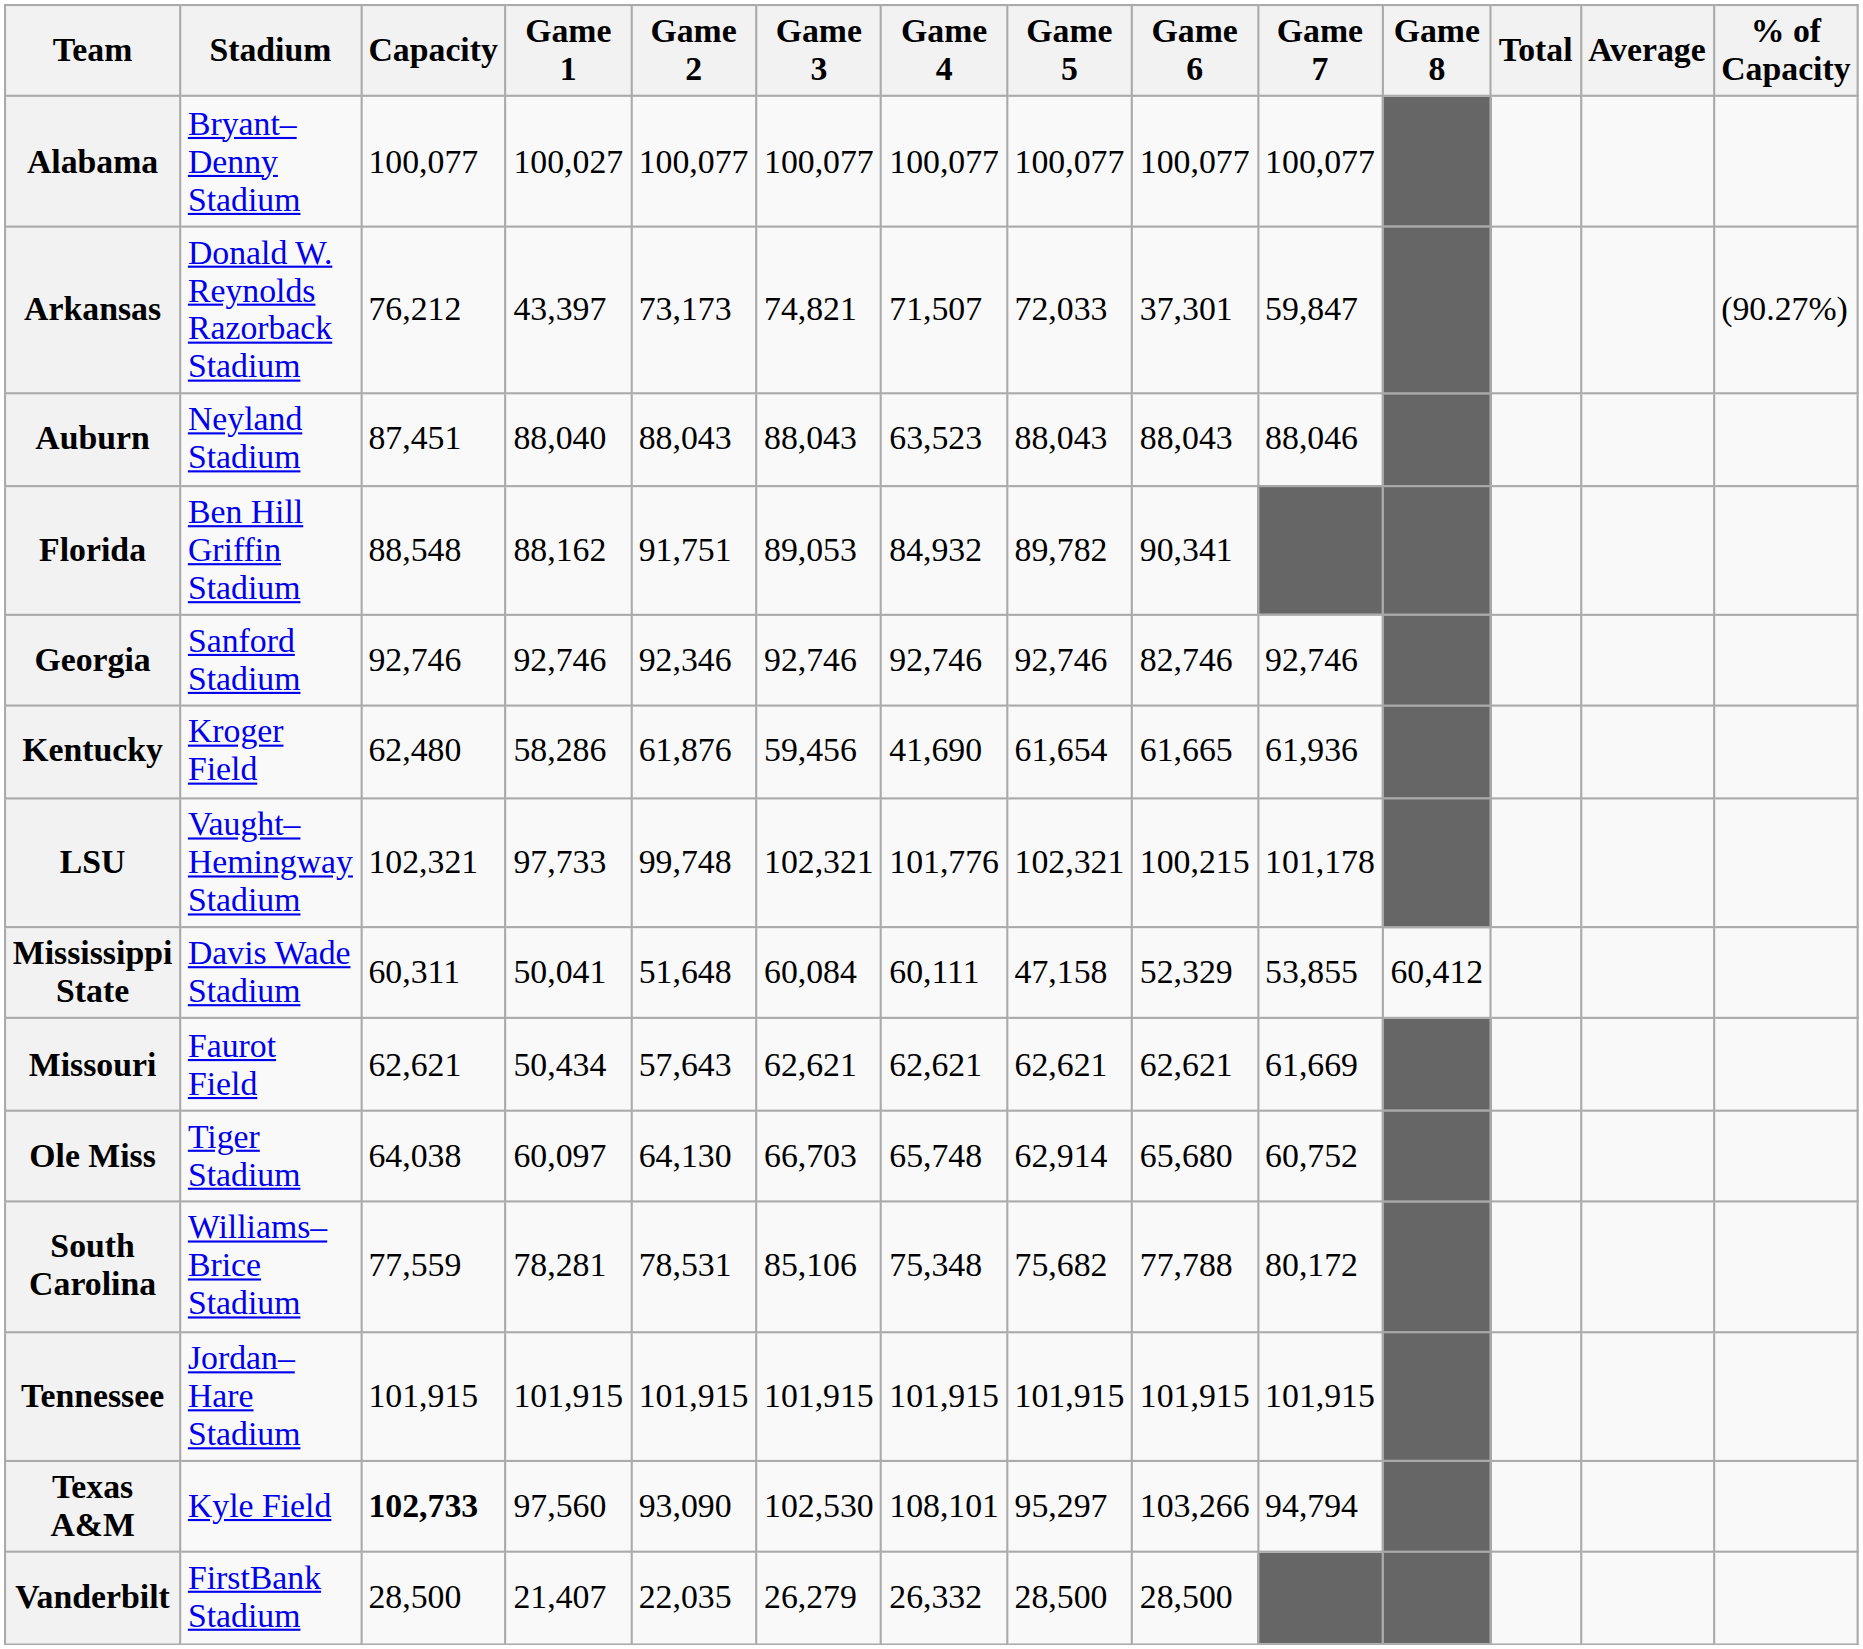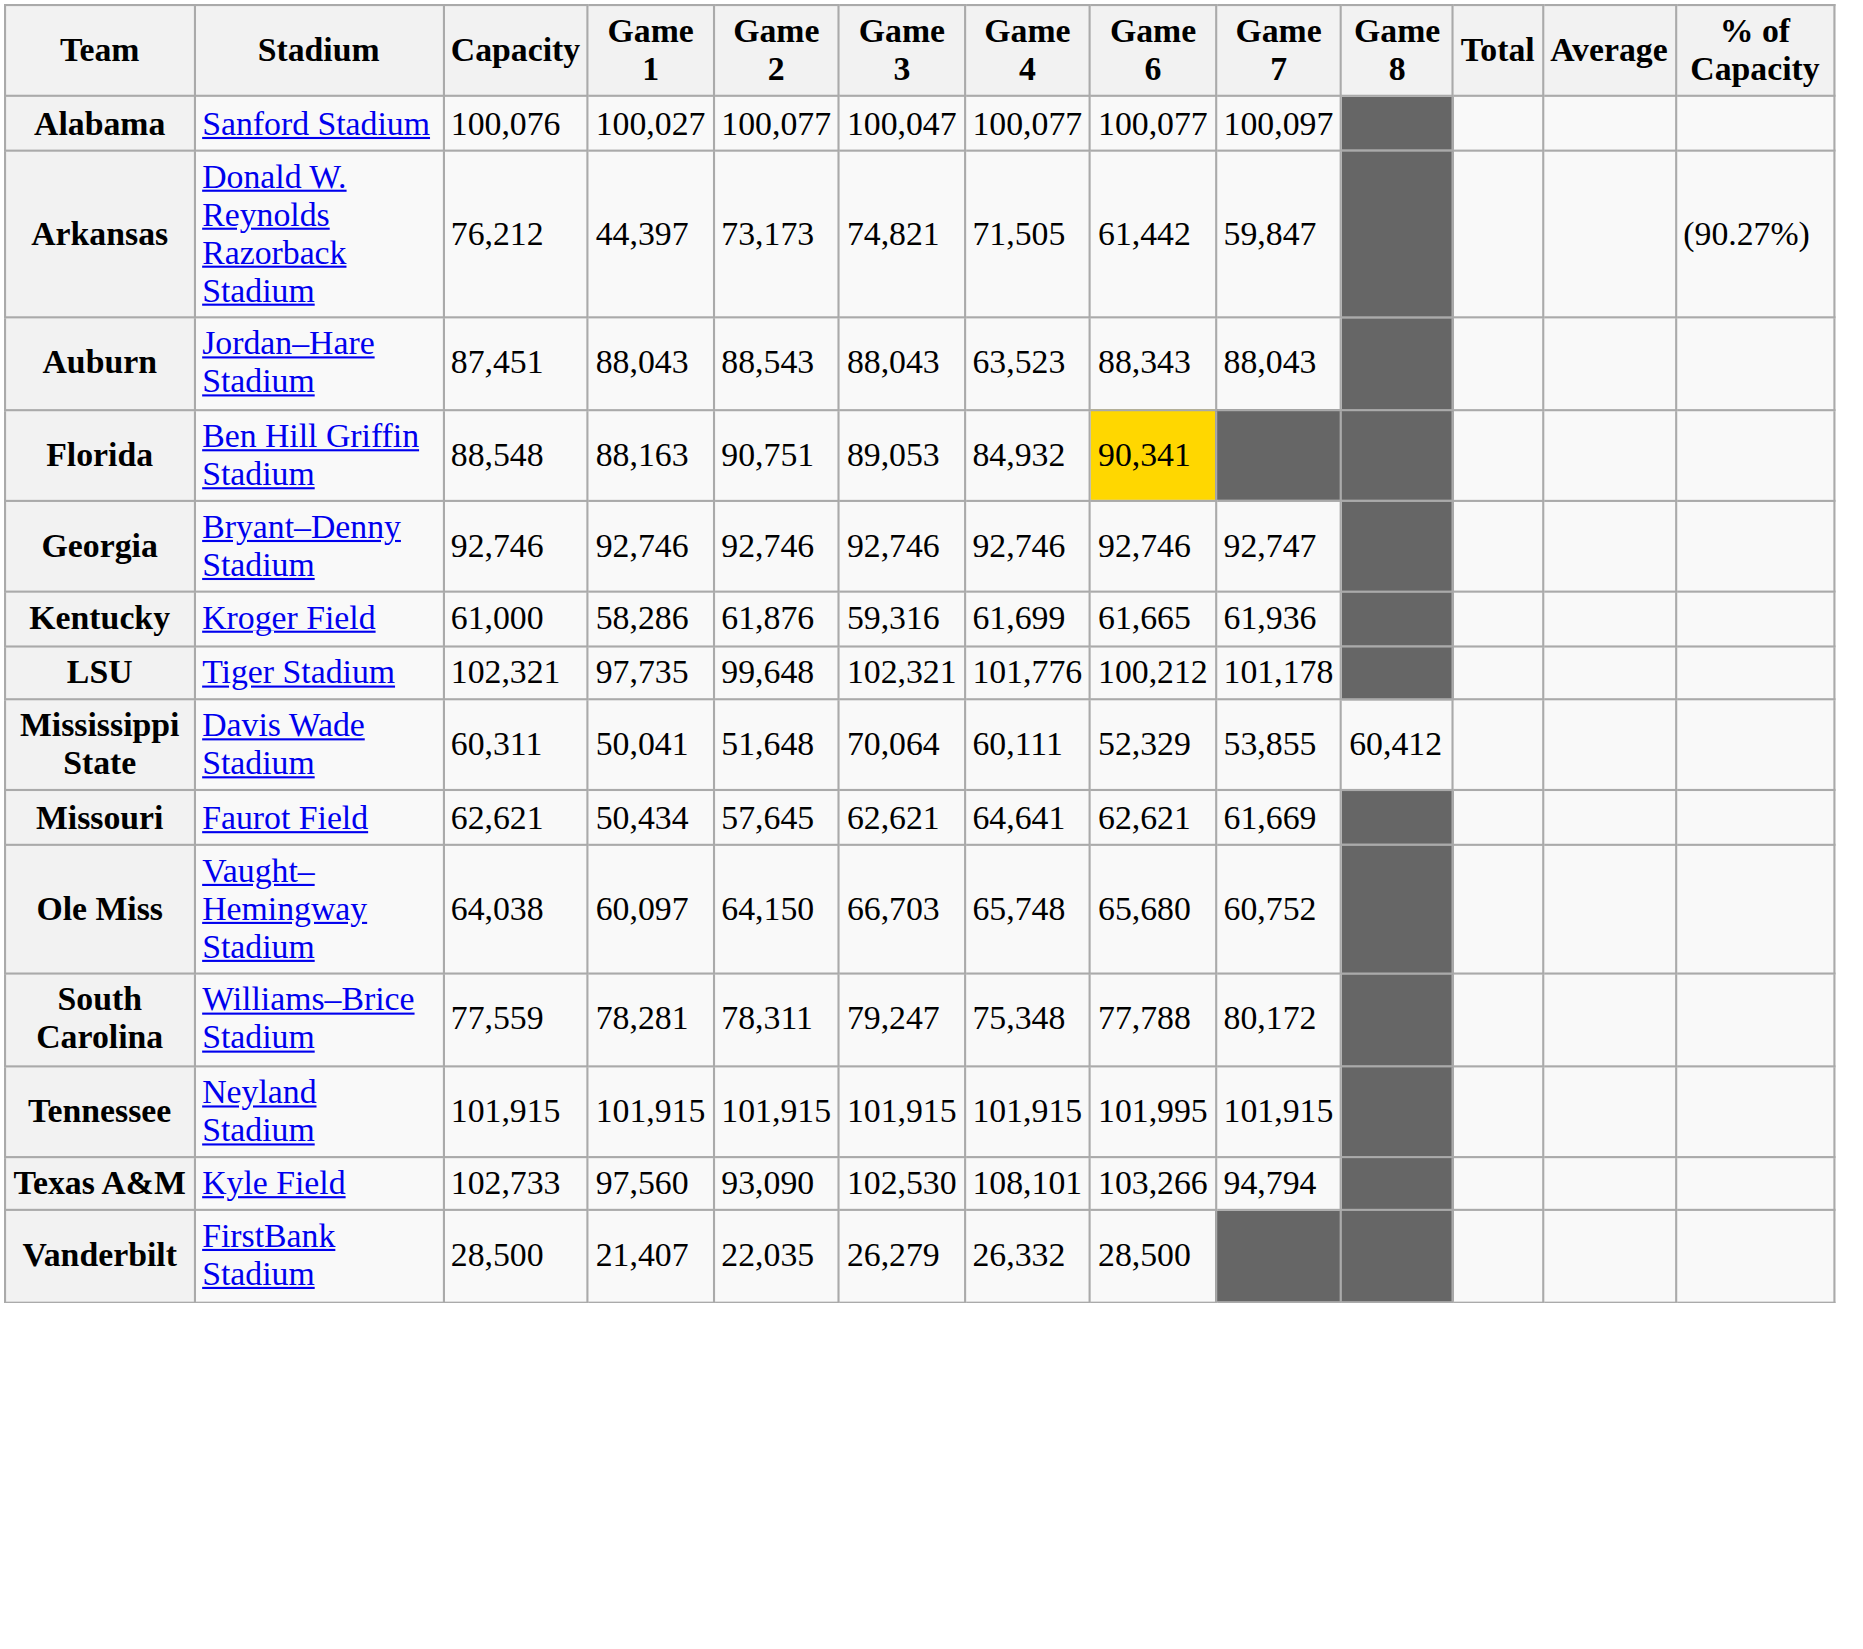- column: (1069, 50)
(244, 160) Bryant–Denny Stadium -> (316, 122) Sanford Stadium
(423, 160) 100,077 -> (506, 122) 100,076
(819, 160) 100,077 -> (902, 122) 100,047
(1320, 160) 100,077 -> (1278, 122) 100,097
(560, 309) 43,397 -> (642, 233) 44,397
(936, 309) 71,507 -> (1019, 233) 71,505
(1186, 309) 37,301 -> (1144, 233) 61,442
(245, 438) Neyland Stadium -> (288, 362) Jordan–Hare Stadium
(560, 438) 88,040 -> (642, 362) 88,043
(685, 438) 88,043 -> (768, 362) 88,543
(1186, 438) 88,043 -> (1144, 362) 88,343
(1312, 438) 88,046 -> (1270, 362) 88,043
(560, 549) 88,162 -> (642, 454) 88,163
(685, 549) 91,751 -> (768, 454) 90,751
(1186, 549) no background -> (1144, 454) gold background
(244, 659) Sanford Stadium -> (302, 545) Bryant–Denny Stadium
(685, 659) 92,346 -> (768, 545) 92,746
(1186, 659) 82,746 -> (1144, 545) 92,746
(1312, 659) 92,746 -> (1270, 545) 92,747
(415, 751) 62,480 -> (497, 618) 61,000
(810, 751) 59,456 -> (893, 618) 59,316
(936, 751) 41,690 -> (1019, 618) 61,699
(270, 861) Vaught–Hemingway Stadium -> (299, 671) Tiger Stadium
(560, 861) 97,733 -> (642, 671) 97,735
(685, 861) 99,748 -> (768, 671) 99,648
(1195, 861) 100,215 -> (1153, 671) 100,212
(810, 972) 60,084 -> (893, 744) 70,064
(685, 1063) 57,643 -> (768, 816) 57,645
(936, 1063) 62,621 -> (1019, 816) 64,641
(244, 1155) Tiger Stadium -> (285, 908) Vaught–Hemingway Stadium
(685, 1155) 64,130 -> (768, 908) 64,150
(685, 1265) 78,531 -> (767, 1019) 78,311
(810, 1265) 85,106 -> (893, 1019) 79,247
(244, 1395) Jordan–Hare Stadium -> (259, 1110) Neyland Stadium
(1195, 1395) 101,915 -> (1153, 1110) 101,995
(423, 1505) bold -> (506, 1183) normal
